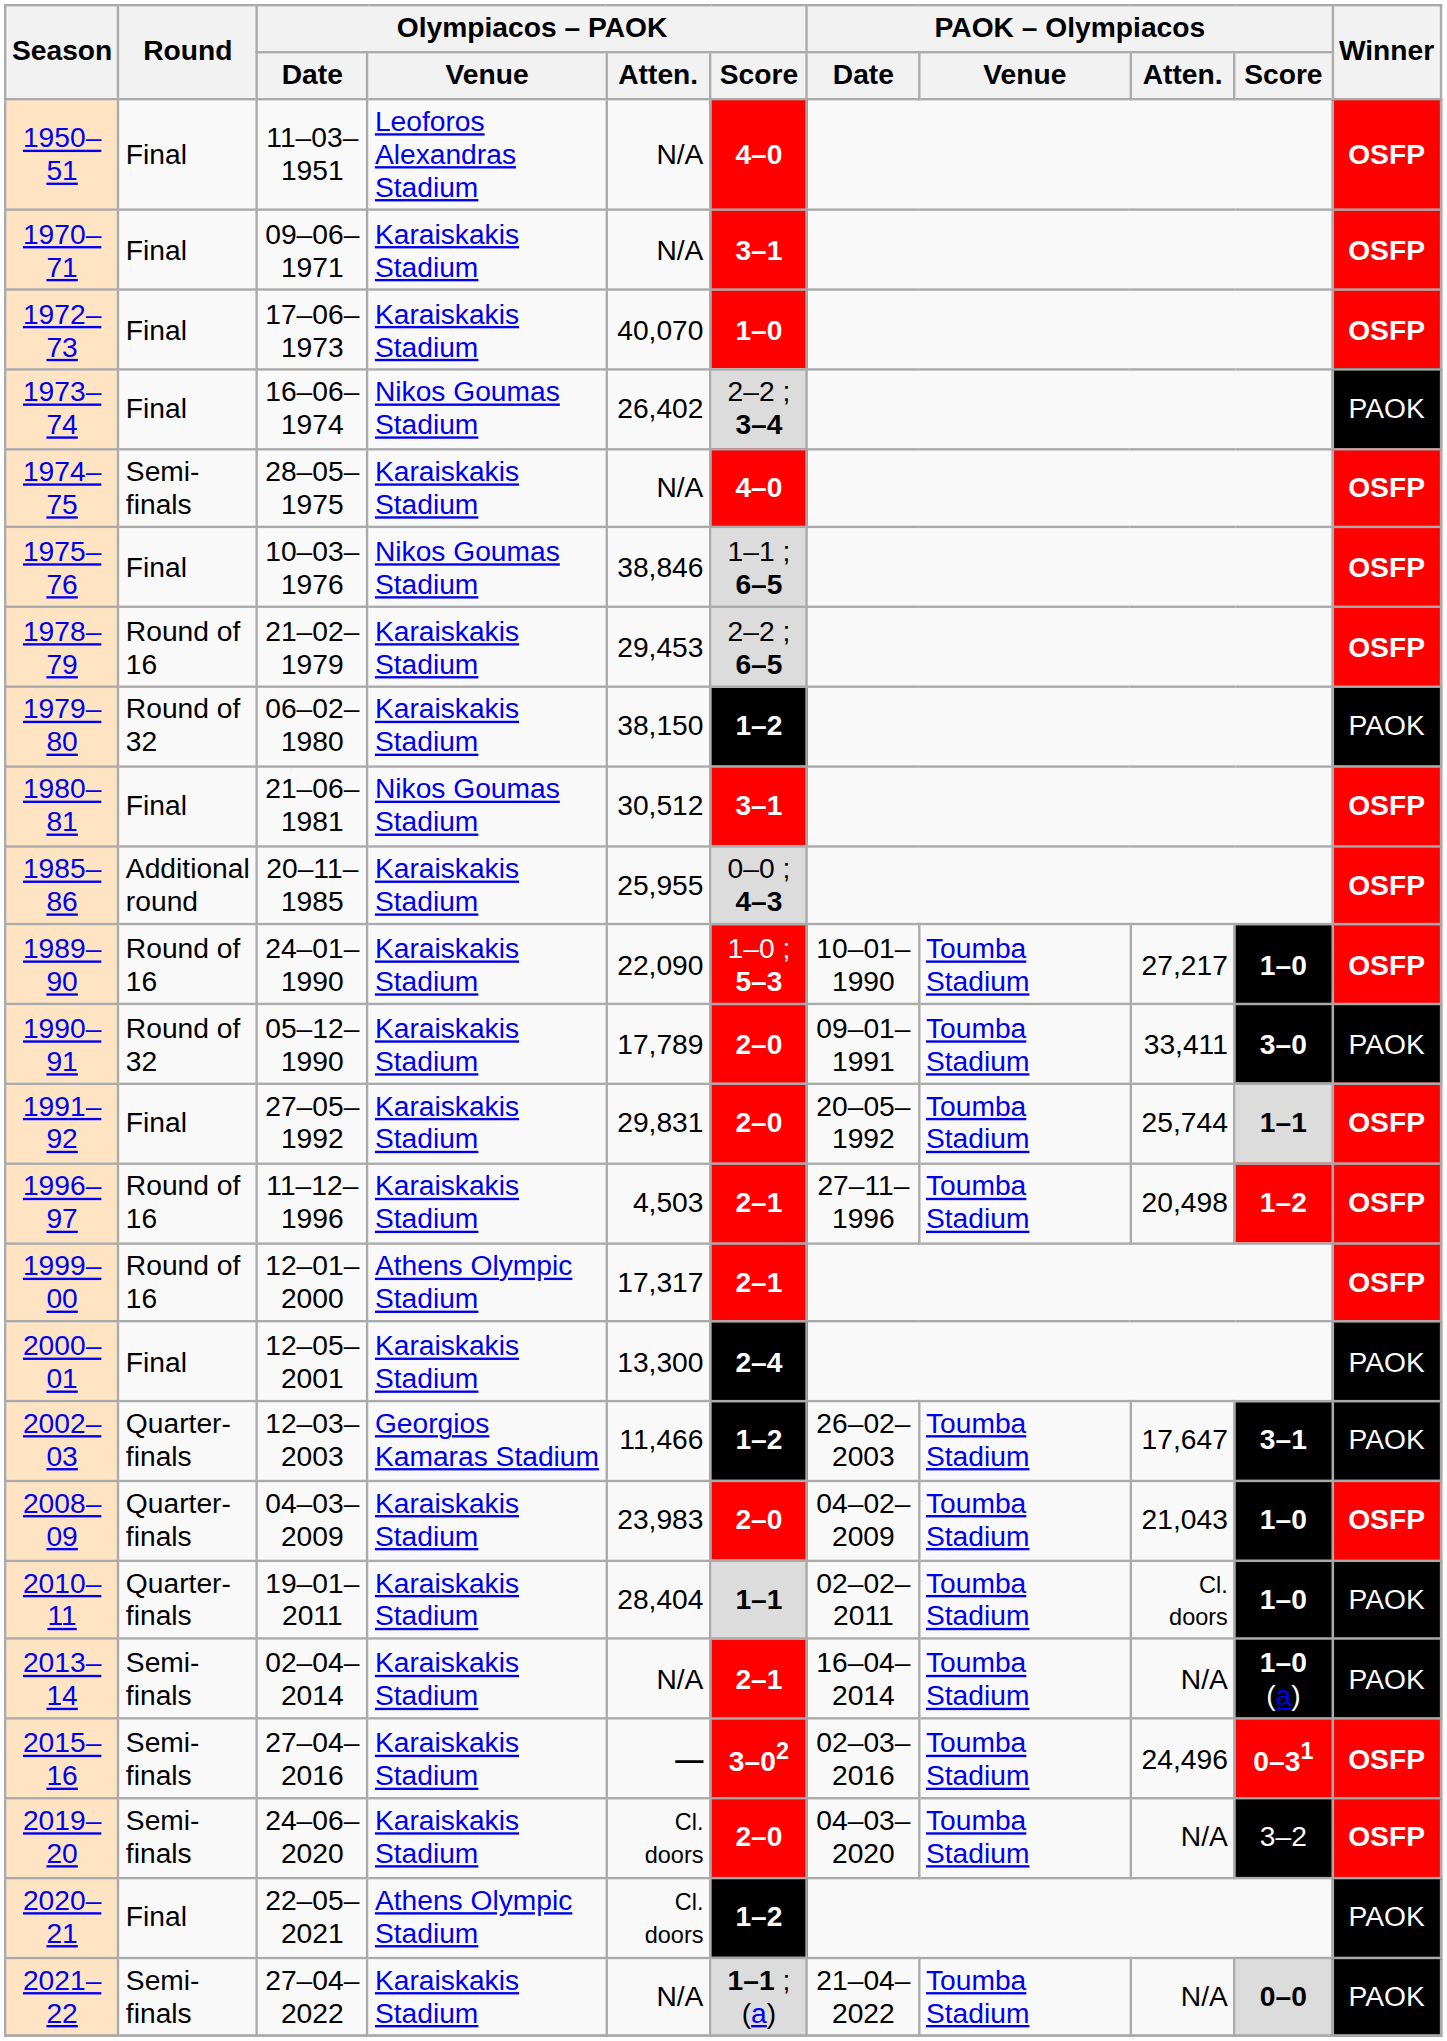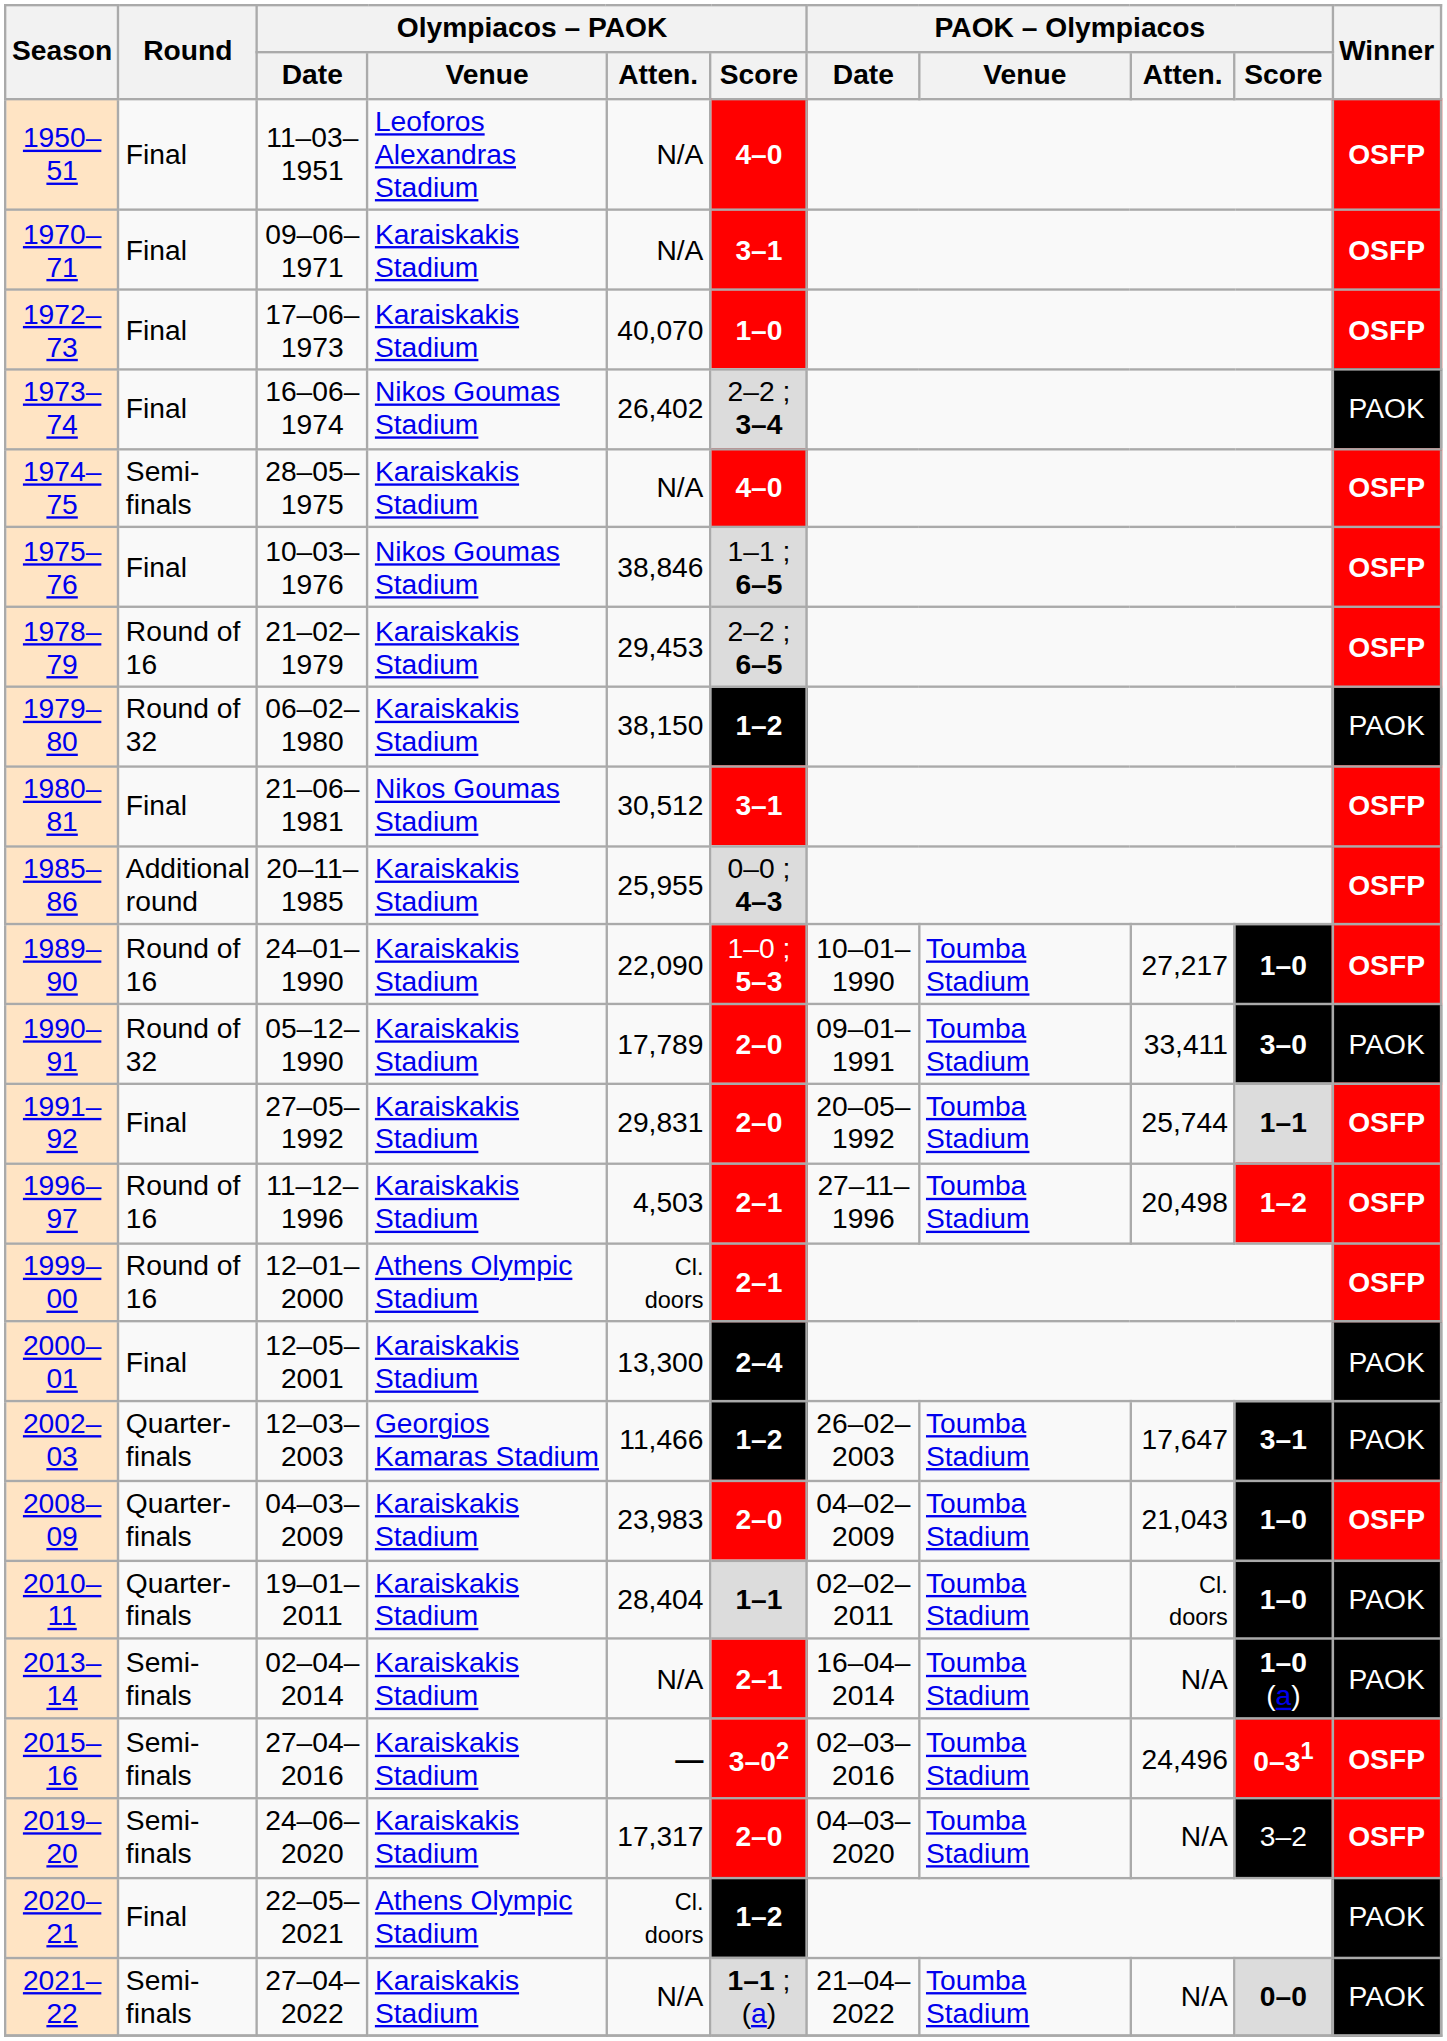(660, 1282) 17,317 -> (674, 1283) Cl. doors
(674, 1839) Cl. doors -> (660, 1838) 17,317
